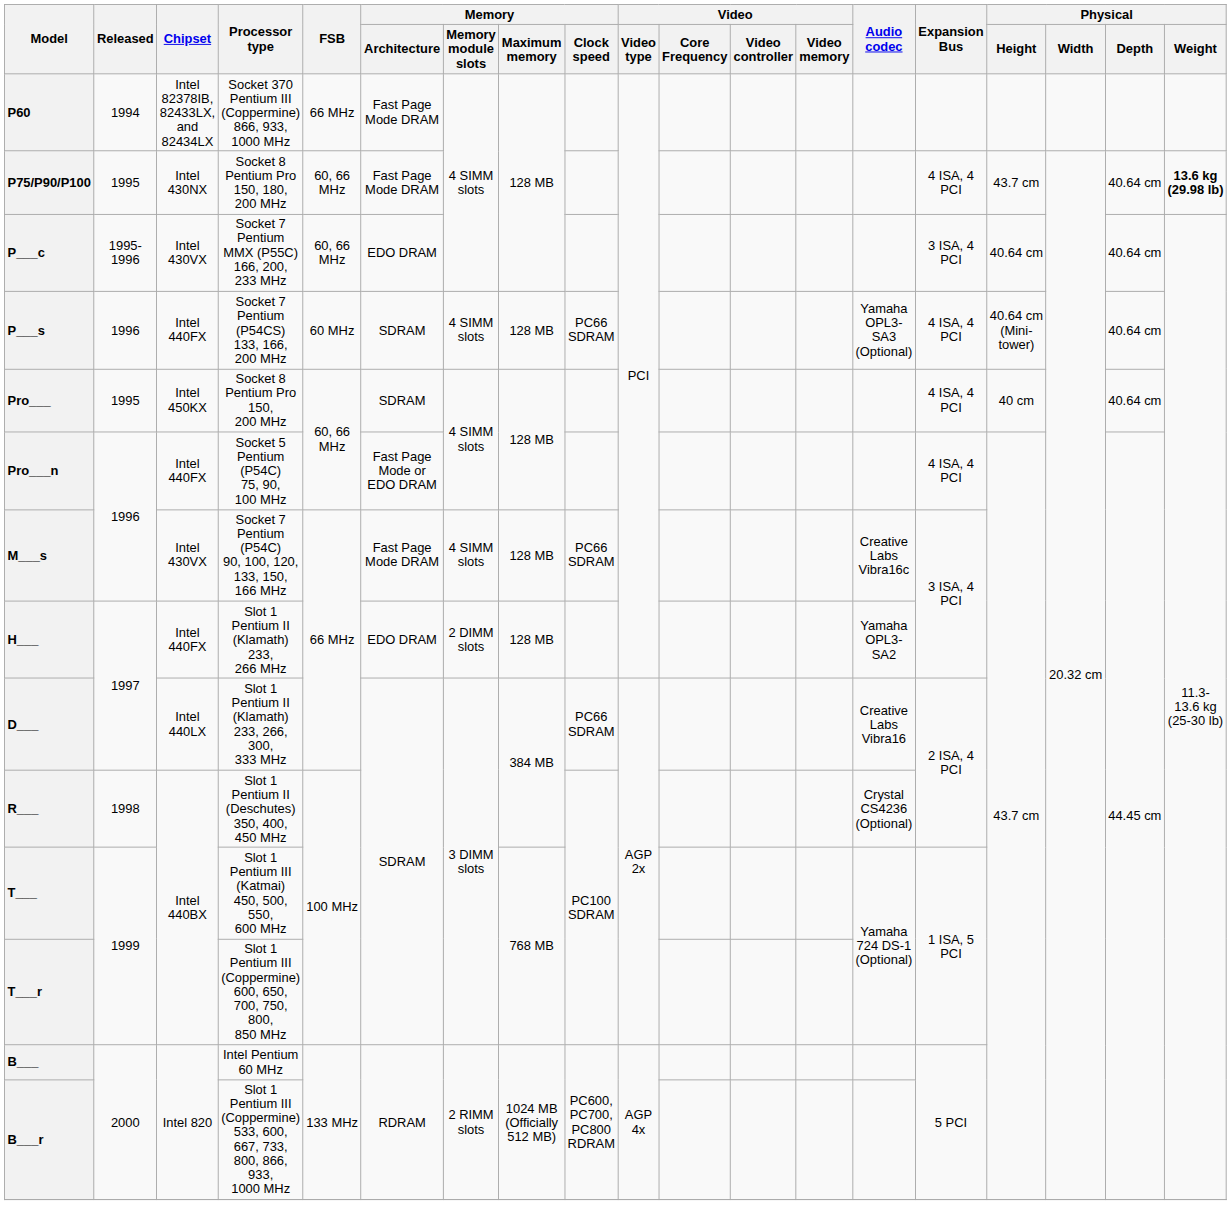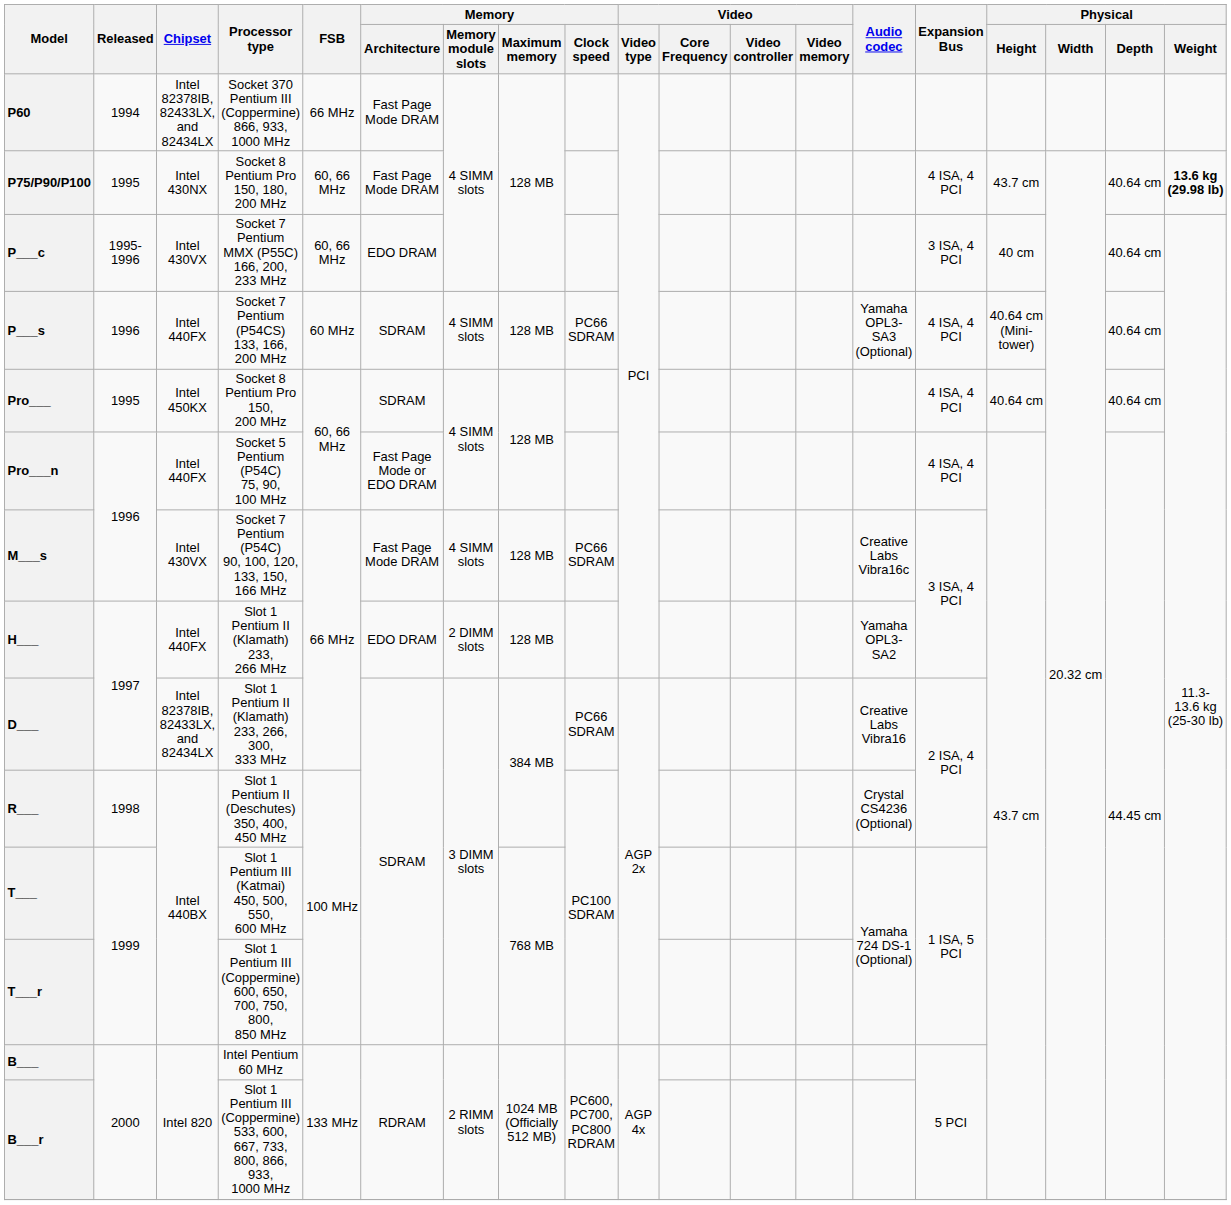(1016, 252) 40.64 cm -> (1016, 252) 40 cm
(1016, 400) 40 cm -> (1016, 400) 40.64 cm
(187, 724) Intel 440LX -> (187, 724) Intel 82378IB, 82433LX, and 82434LX
